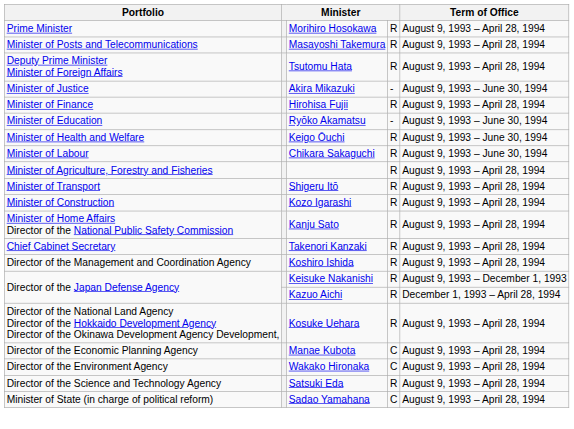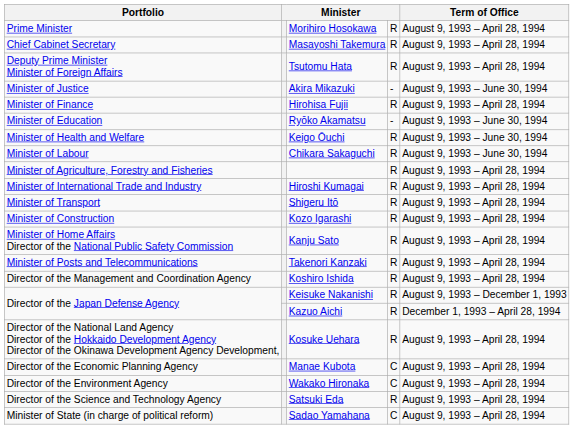(102, 45) Minister of Posts and Telecommunications -> (61, 45) Chief Cabinet Secretary
+ row: (326, 186)
(61, 246) Chief Cabinet Secretary -> (102, 263) Minister of Posts and Telecommunications
